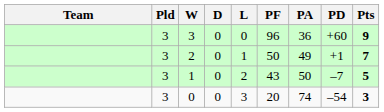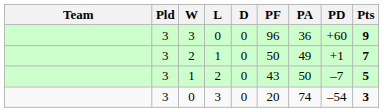columns swapped: (218, 14) <-> (244, 14)
